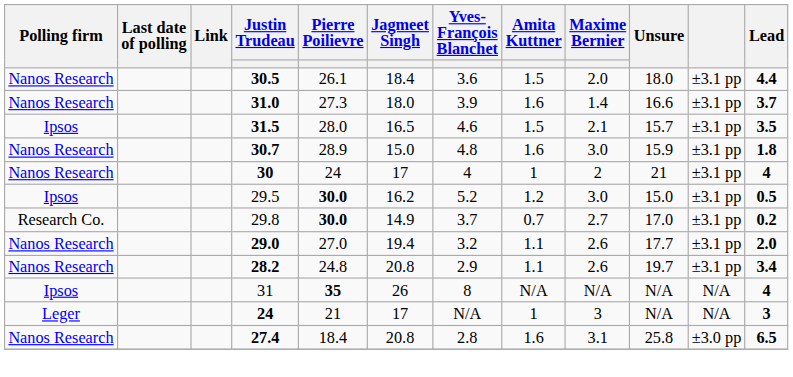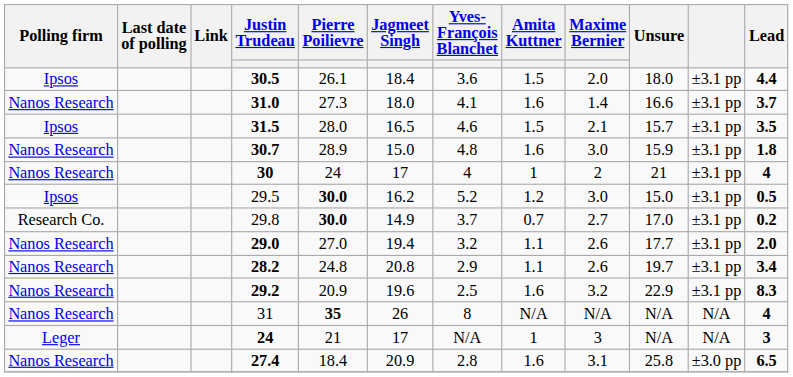(61, 79) Nanos Research -> (61, 79) Ipsos
(467, 103) 3.9 -> (467, 103) 4.1
+ row: (265, 290)
(61, 290) Ipsos -> (61, 314) Nanos Research
(400, 337) 20.8 -> (400, 361) 20.9
